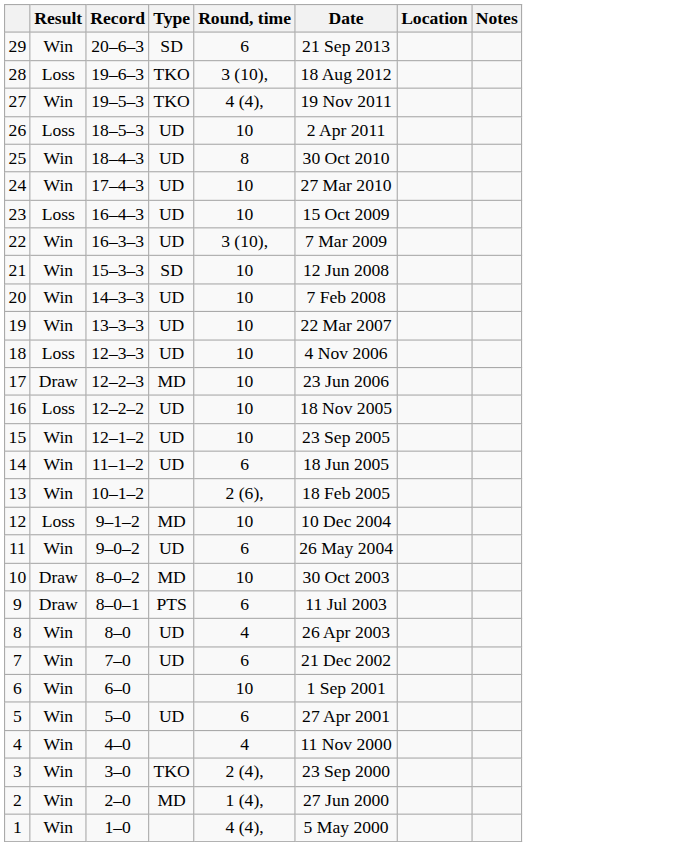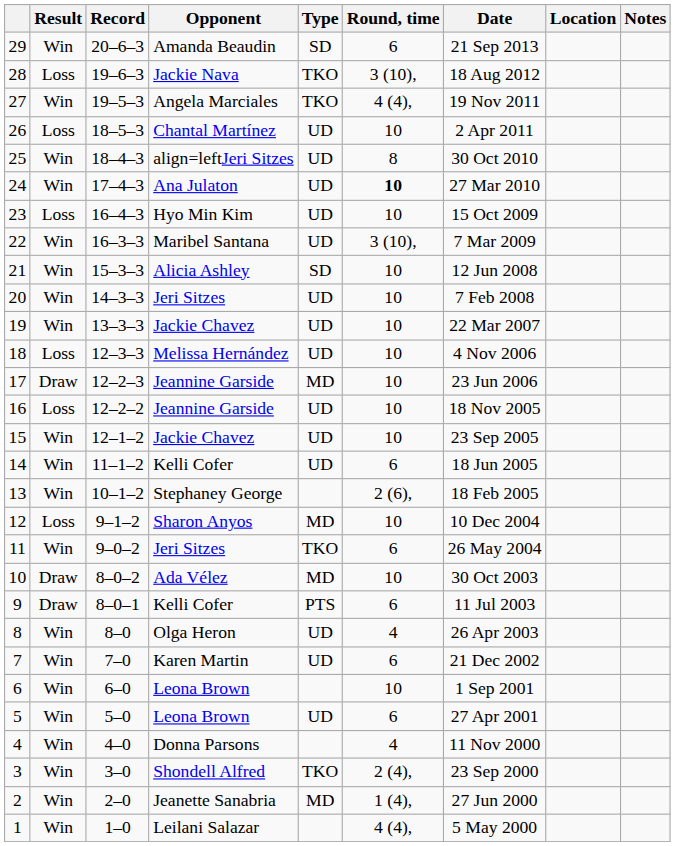+ column: (223, 18)
(245, 185) normal -> (393, 185) bold
(172, 548) UD -> (320, 548) TKO
